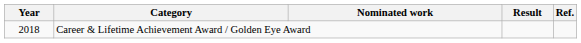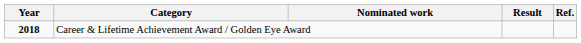(29, 29) normal -> (29, 29) bold
